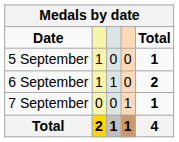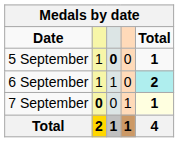(113, 60) normal -> (113, 60) bold
(154, 82) no background -> (154, 82) paleturquoise background
(99, 104) normal -> (99, 104) bold
(154, 104) no background -> (154, 104) lightyellow background
